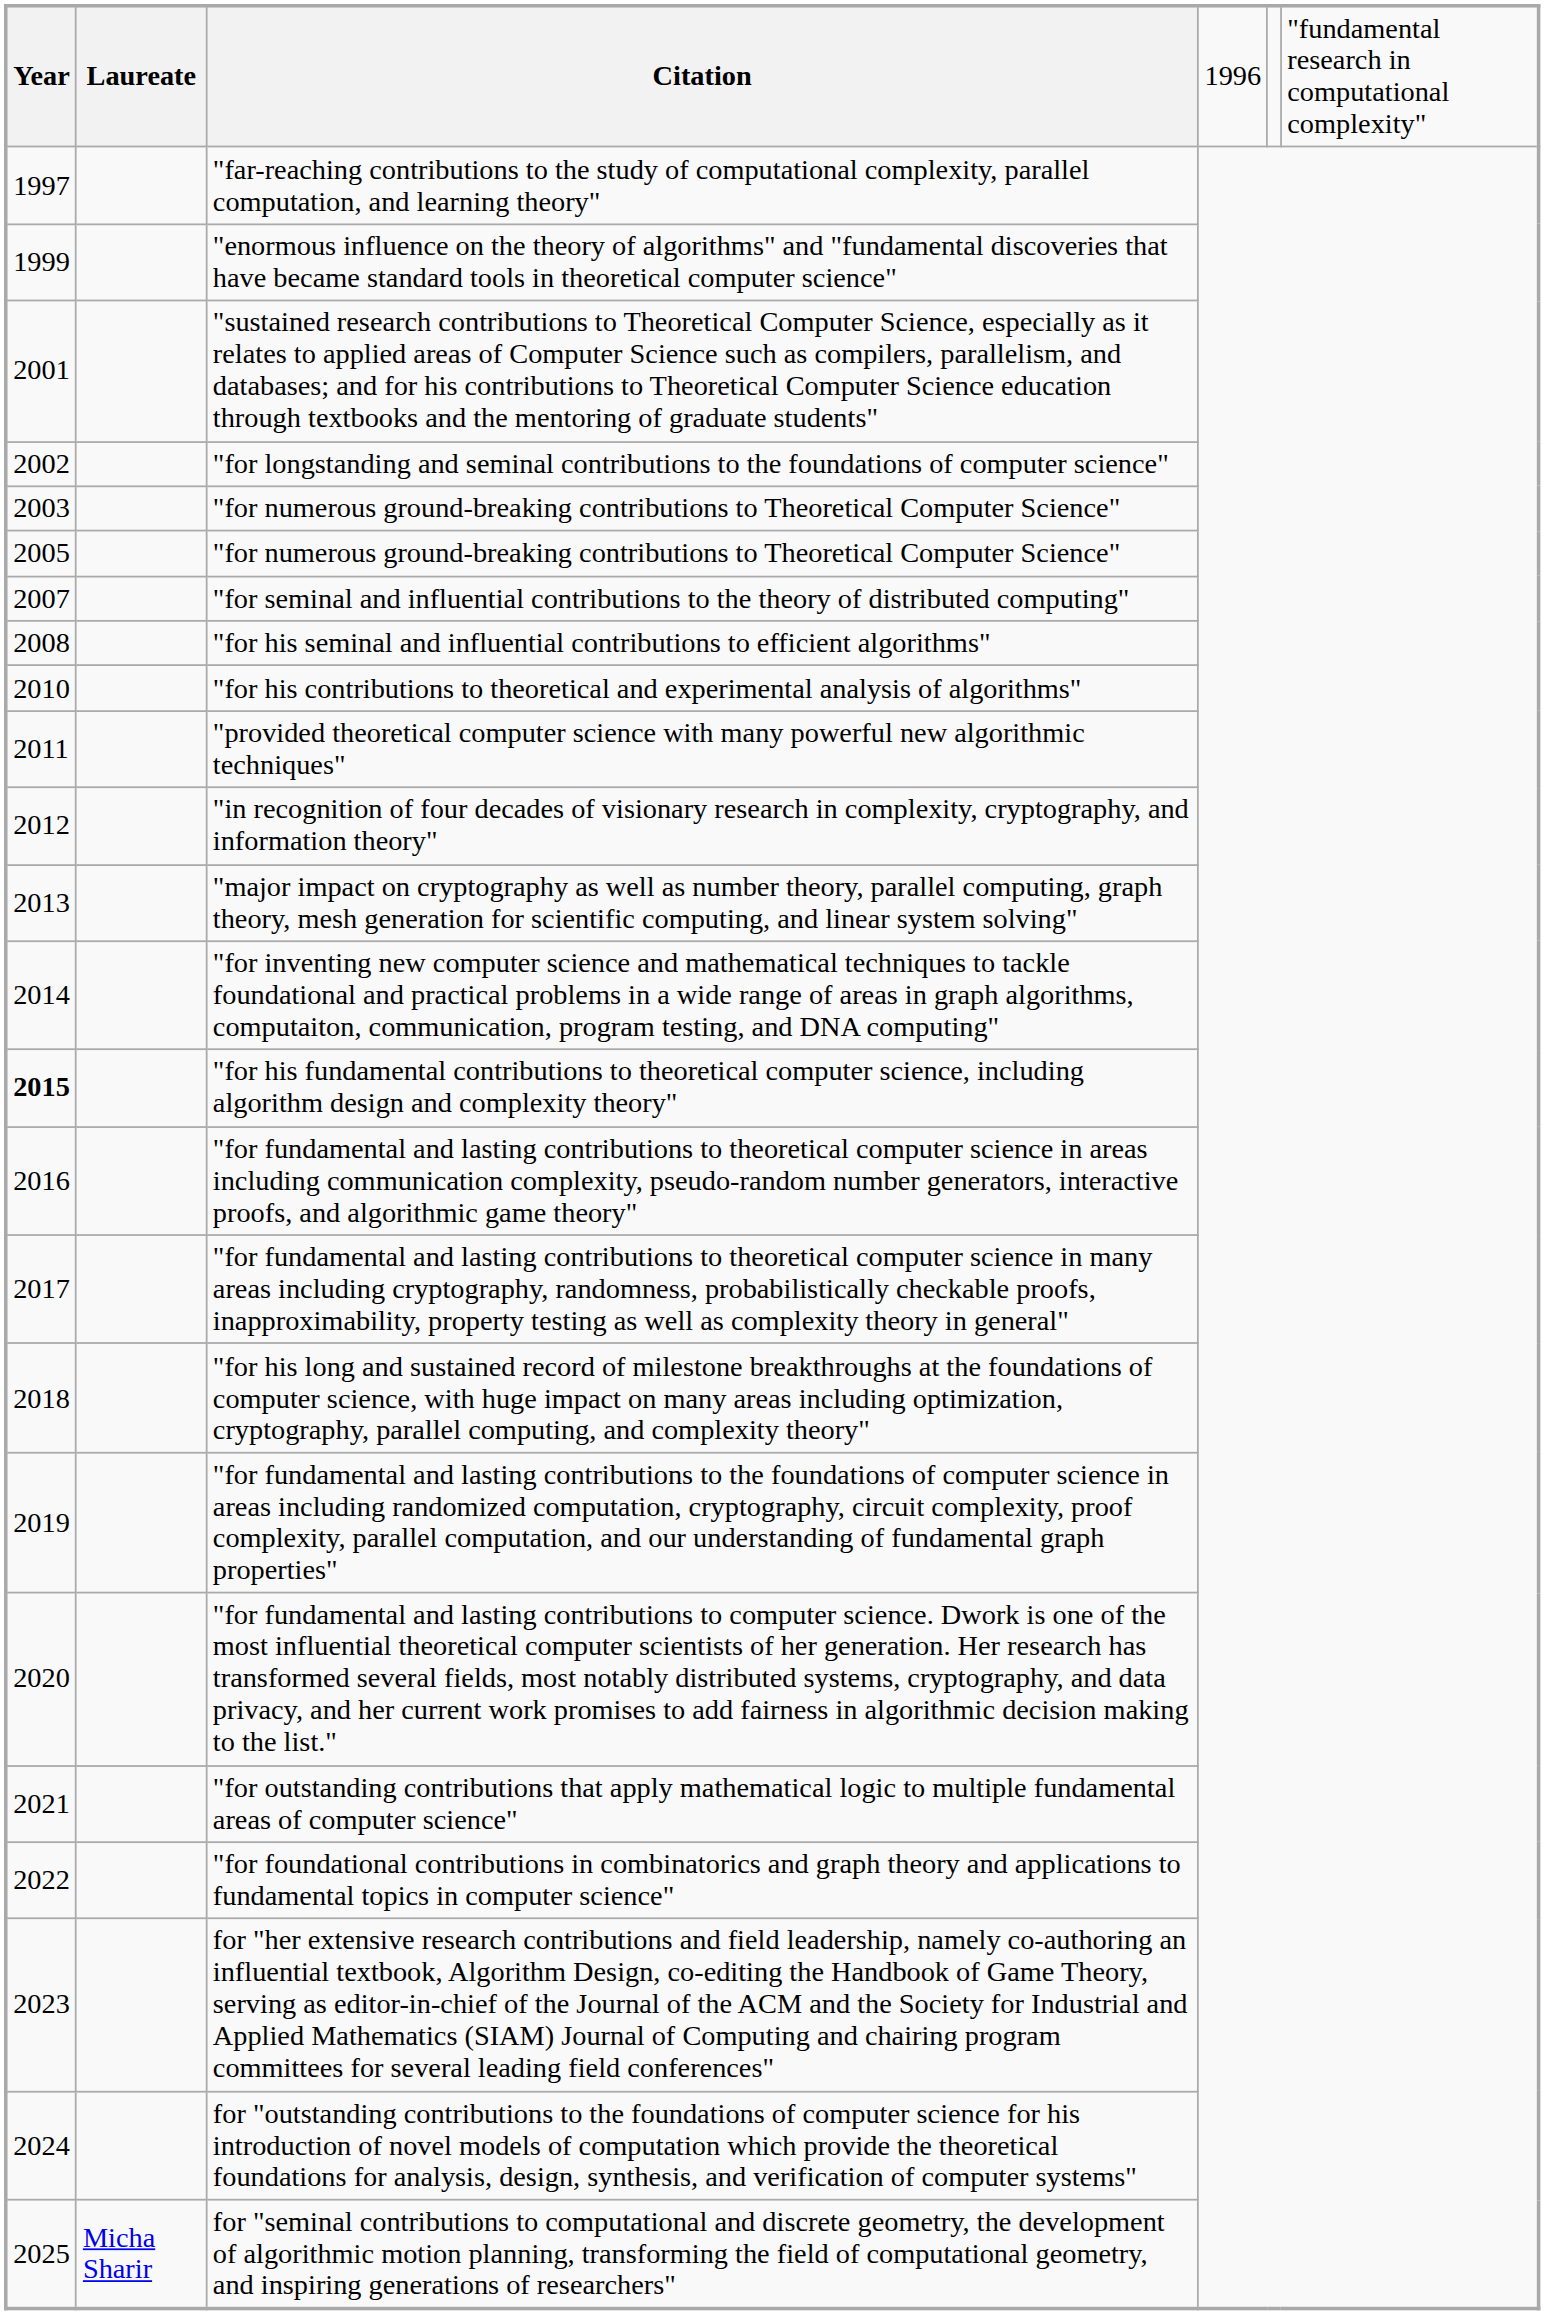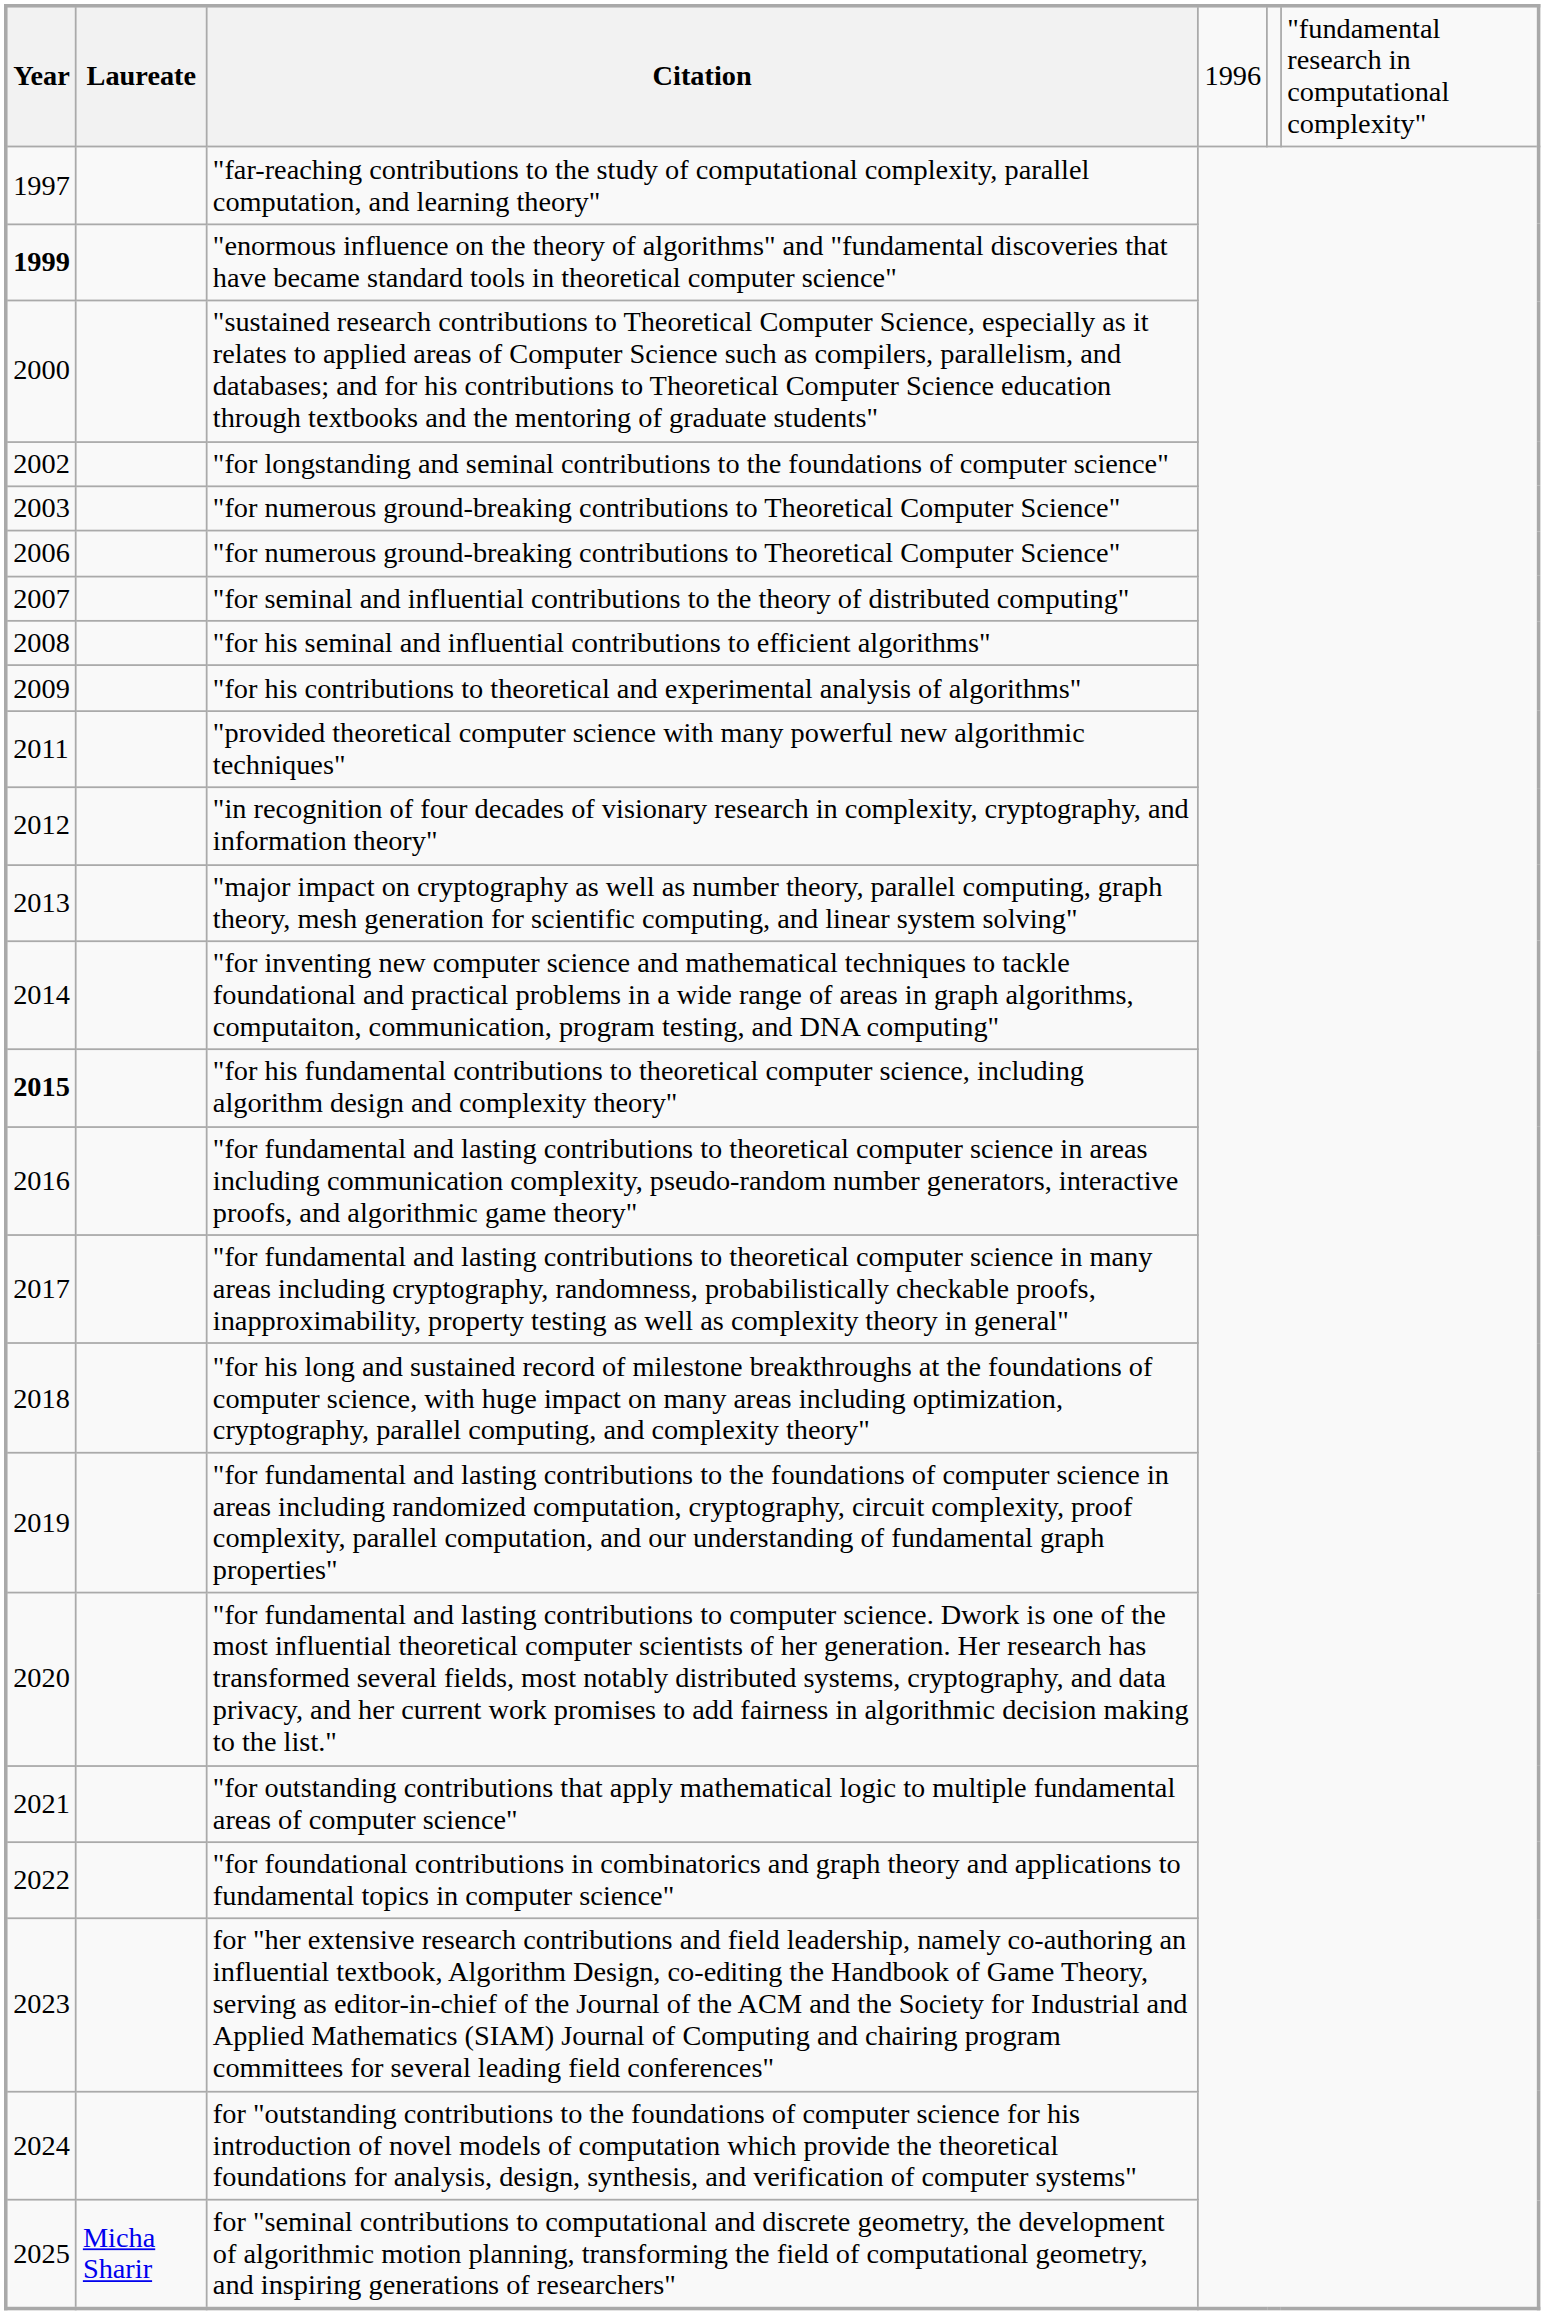(42, 261) normal -> (42, 261) bold
(42, 370) 2001 -> (42, 370) 2000
(42, 553) 2005 -> (42, 553) 2006
(42, 687) 2010 -> (42, 687) 2009
